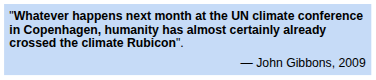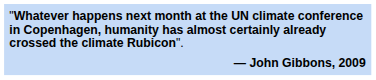(303, 63) normal -> (300, 63) bold
